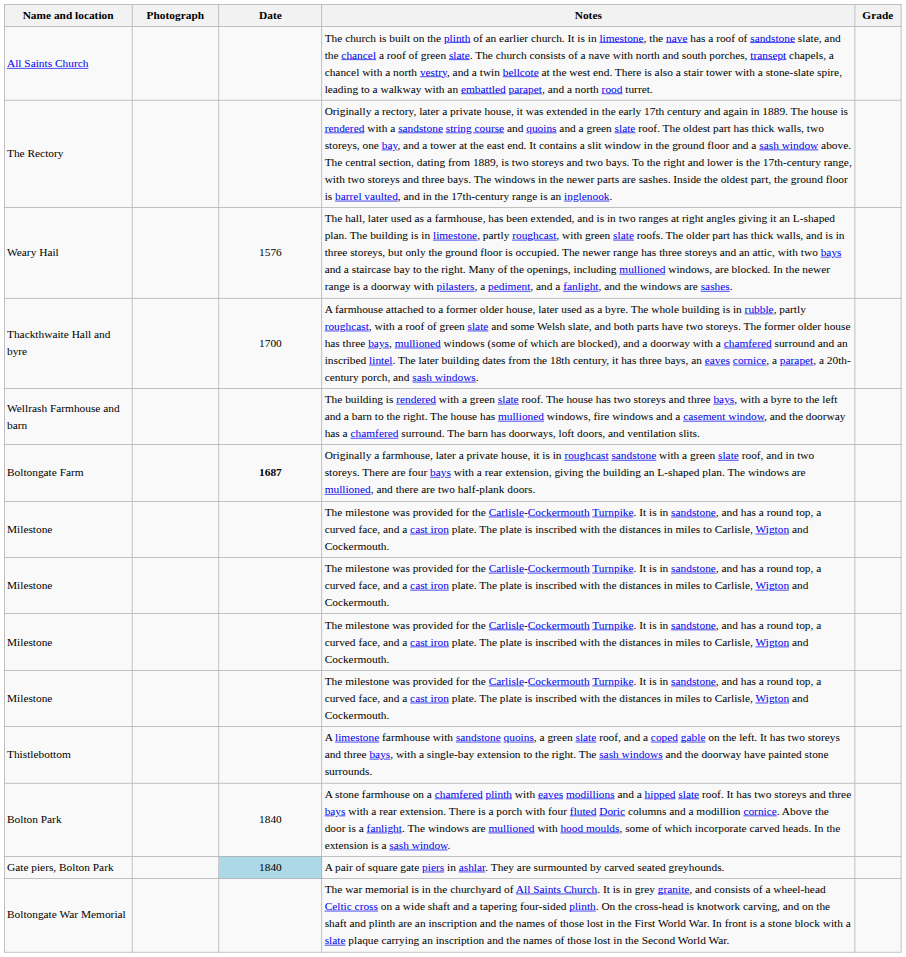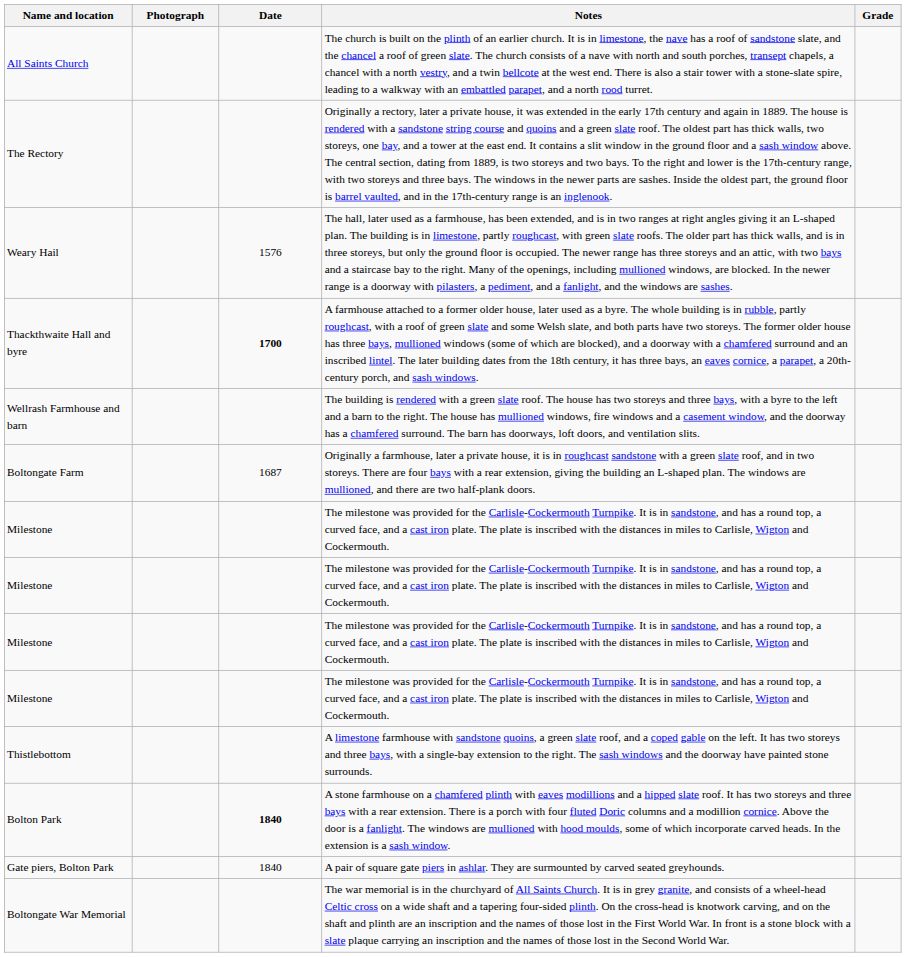(270, 343) normal -> (270, 343) bold
(270, 473) bold -> (270, 473) normal
(270, 819) normal -> (270, 819) bold
(270, 867) lightblue background -> (270, 867) no background
